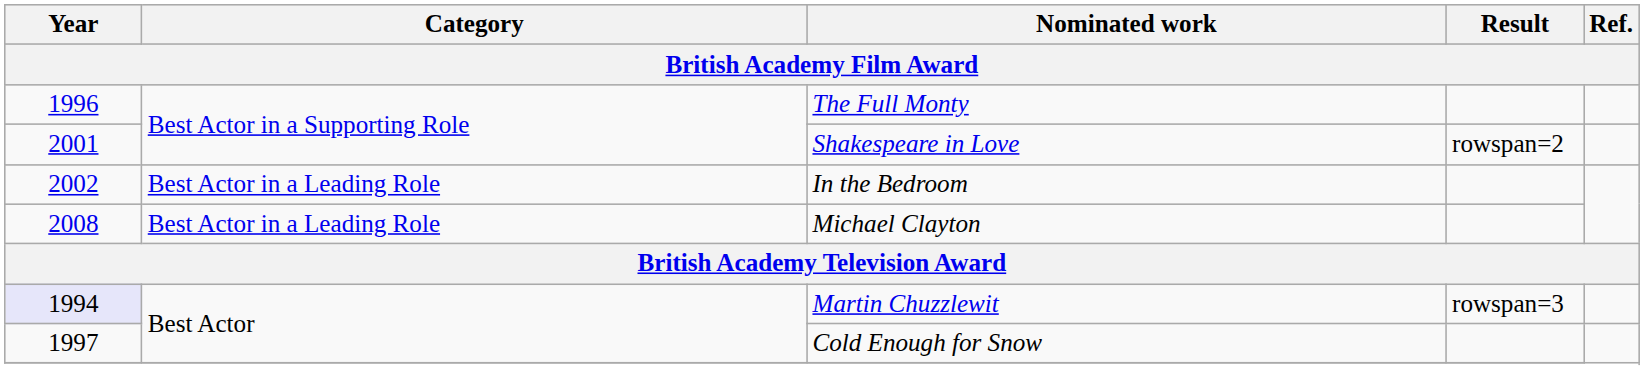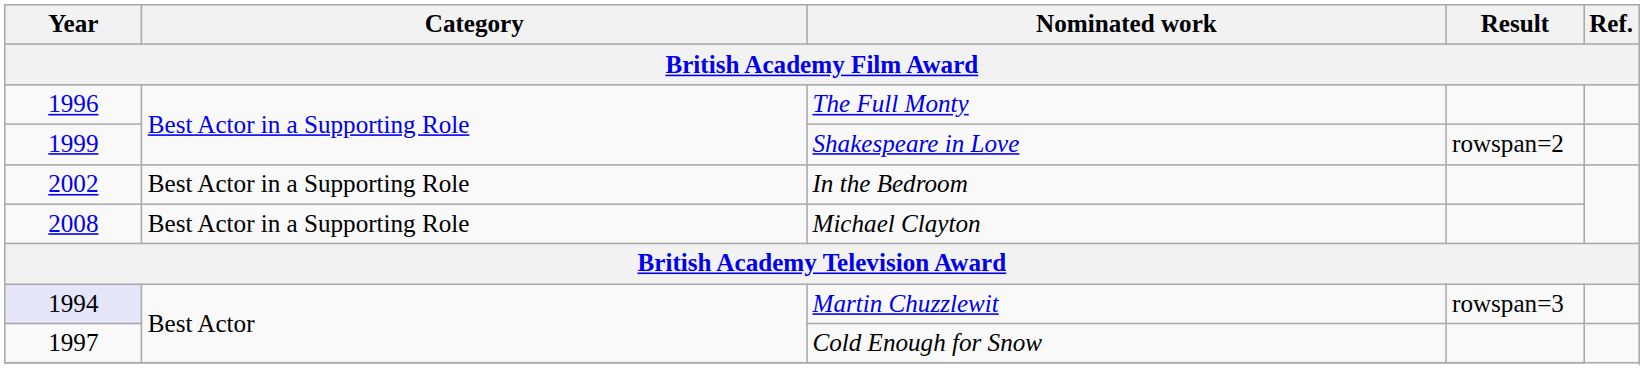(73, 143) 2001 -> (73, 143) 1999
(294, 183) Best Actor in a Leading Role -> (309, 183) Best Actor in a Supporting Role
(294, 223) Best Actor in a Leading Role -> (309, 223) Best Actor in a Supporting Role
